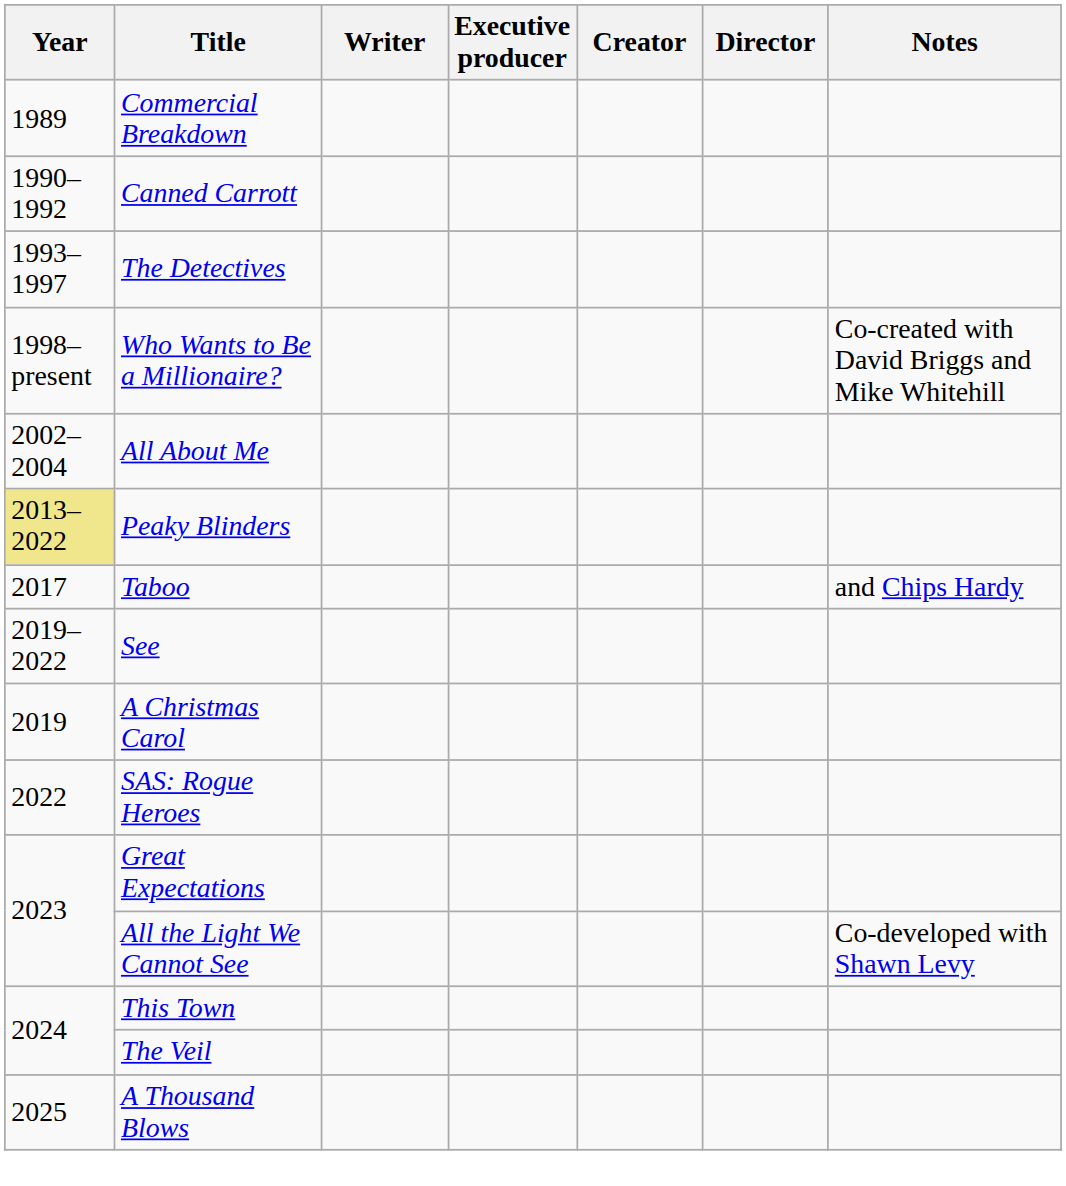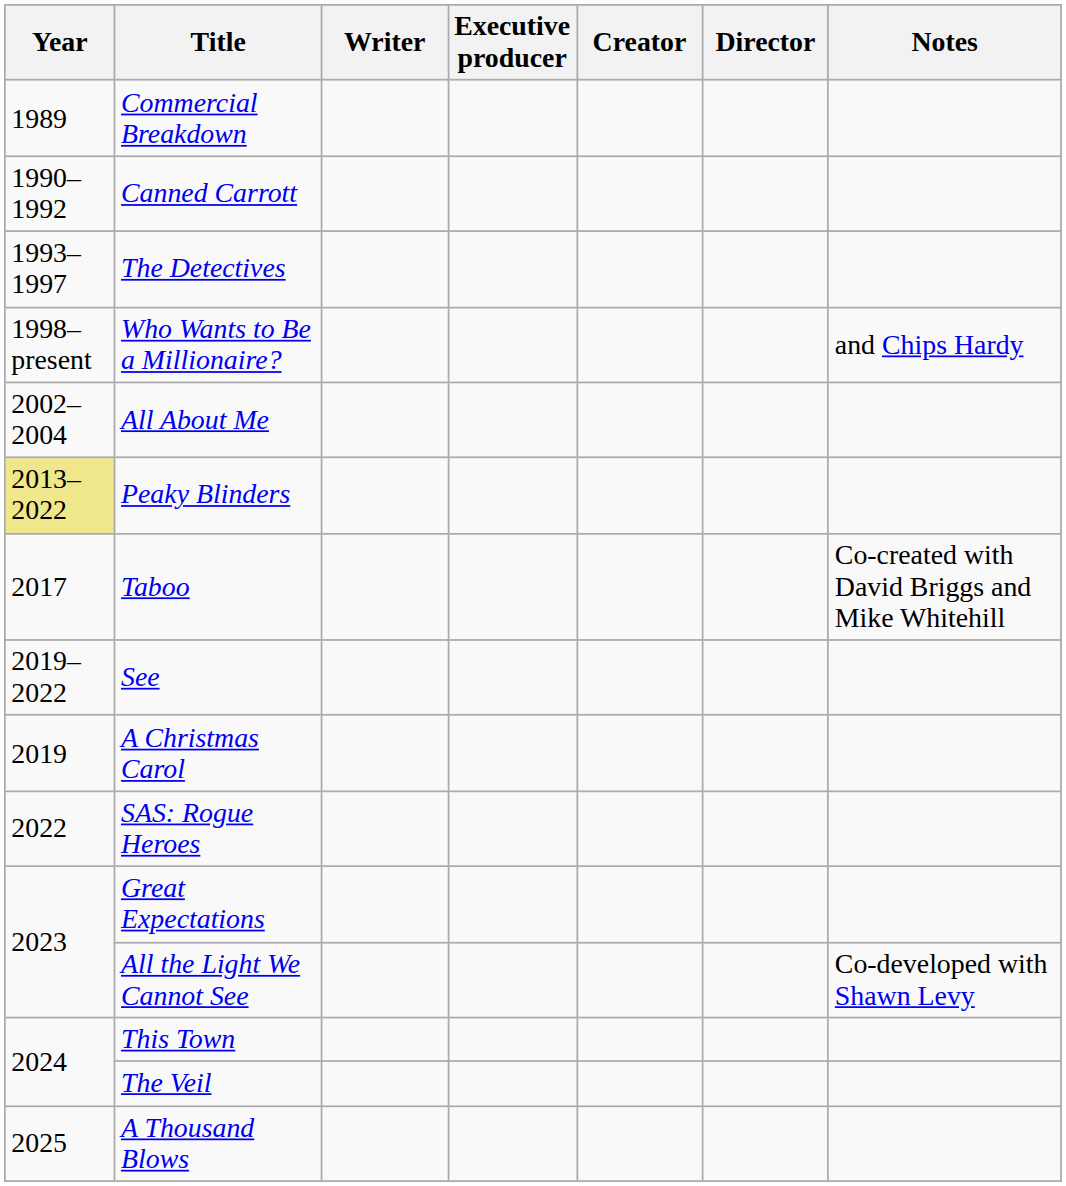(933, 359) Co-created with David Briggs and Mike Whitehill -> (929, 344) and Chips Hardy
(929, 586) and Chips Hardy -> (933, 586) Co-created with David Briggs and Mike Whitehill
